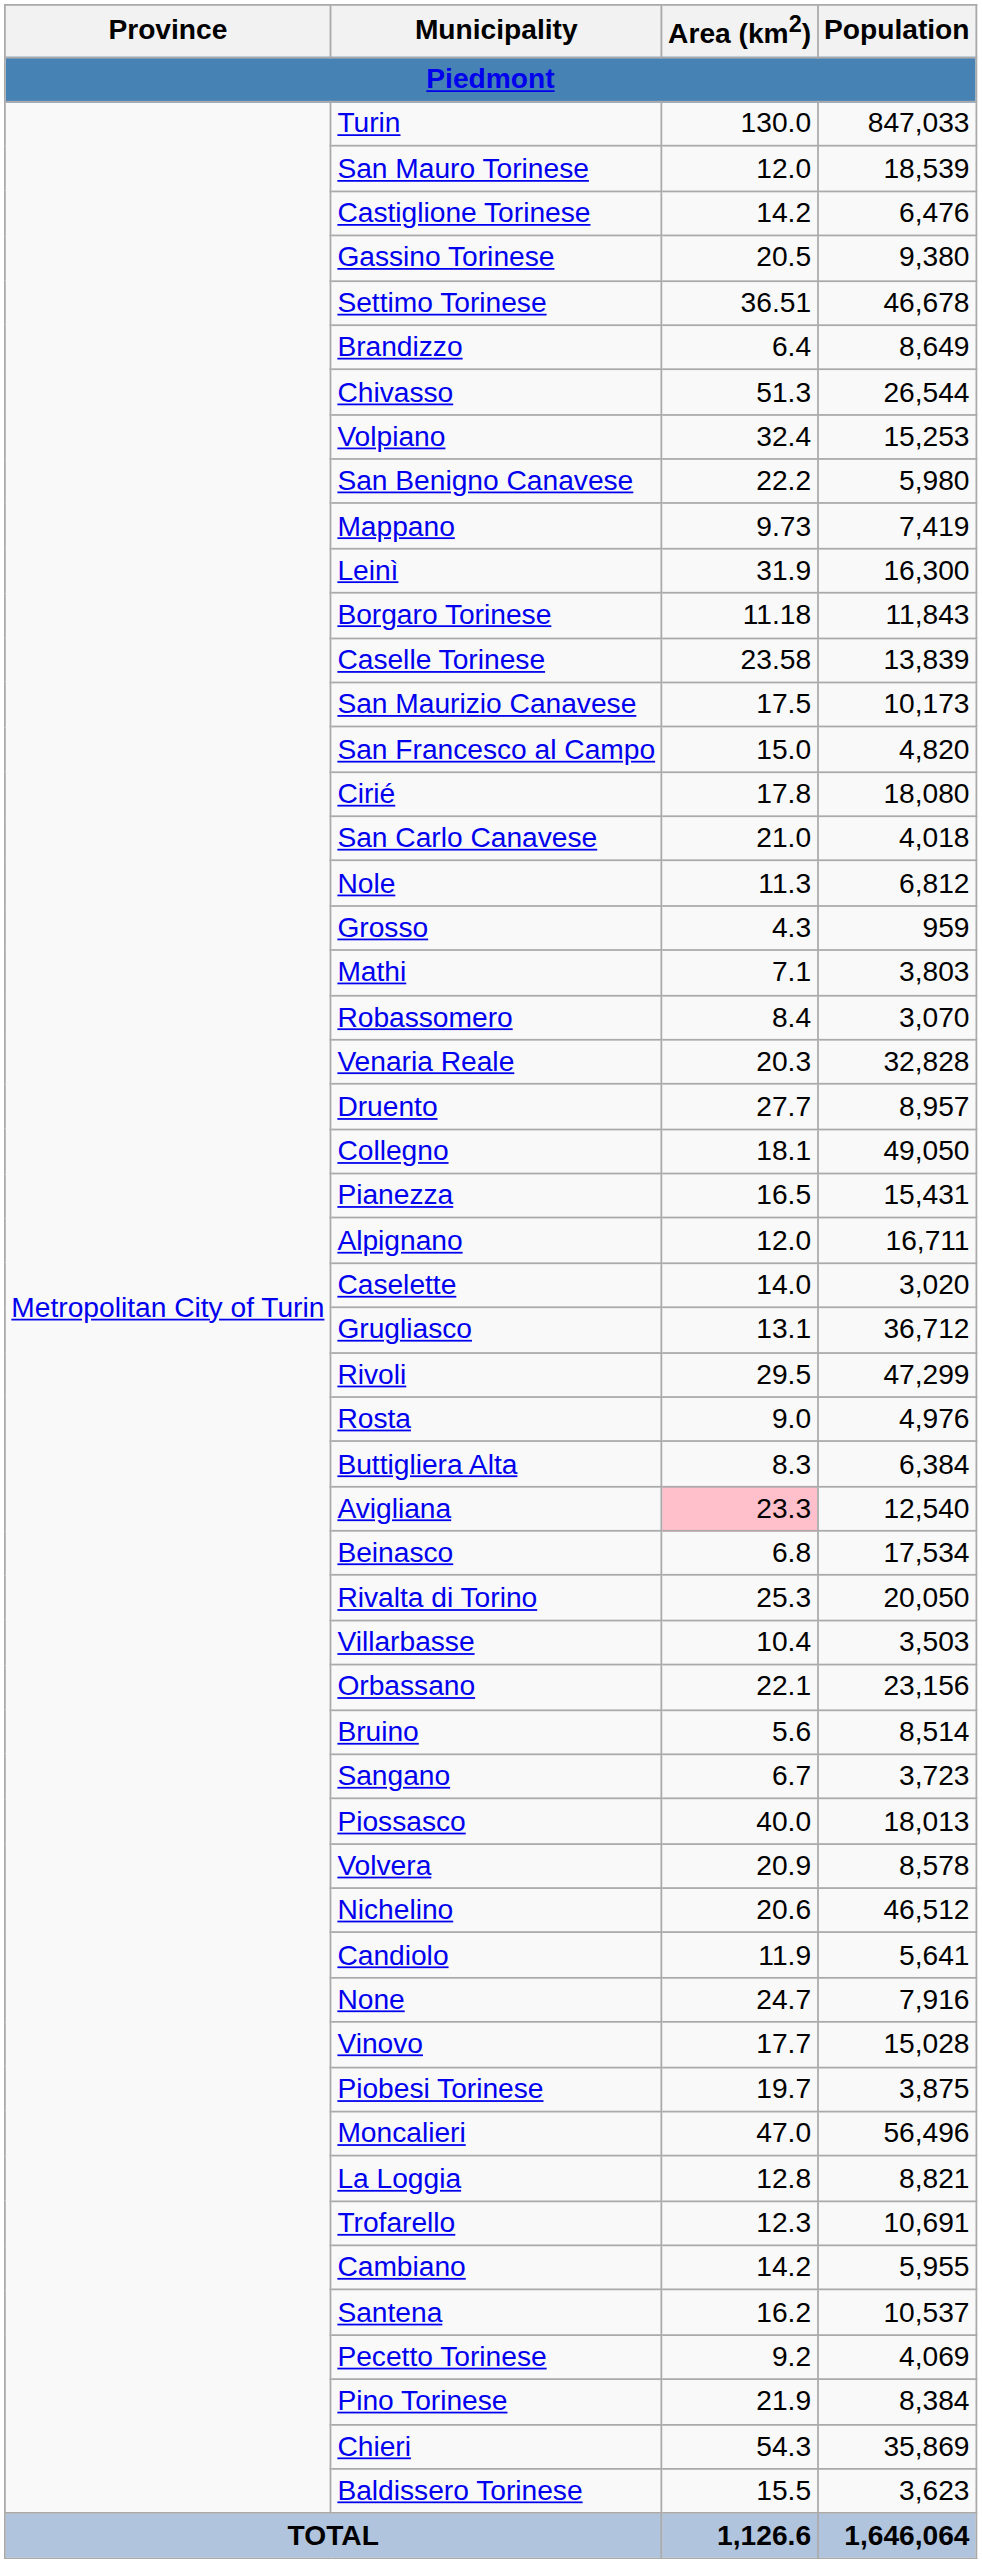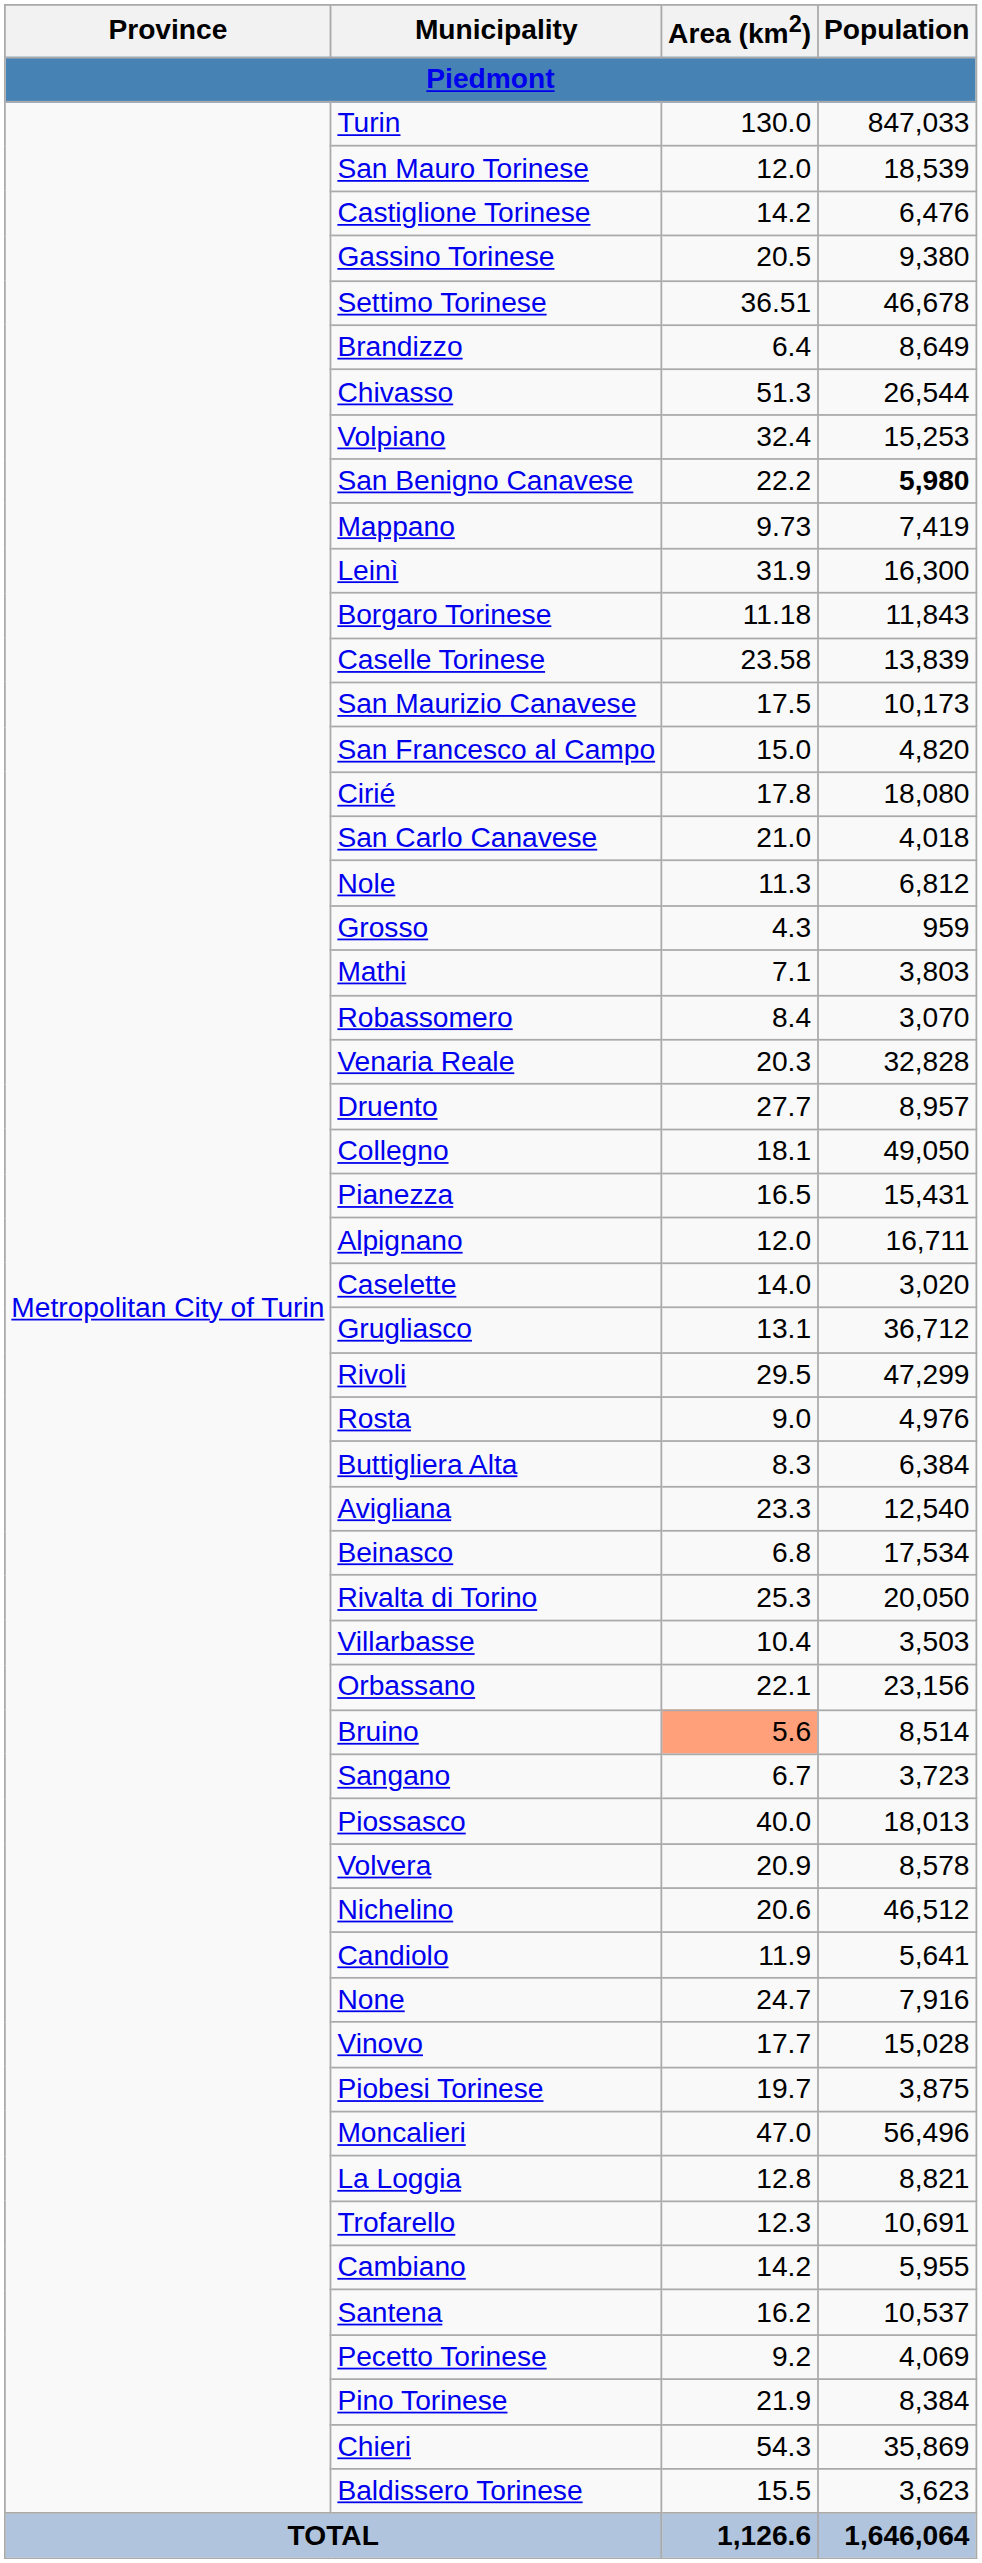(934, 481) normal -> (934, 481) bold
(784, 1508) pink background -> (784, 1508) no background
(791, 1731) no background -> (791, 1731) lightsalmon background
